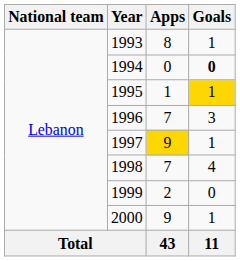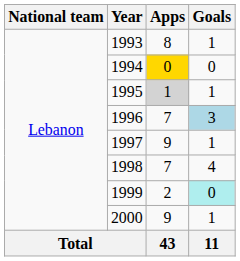(168, 67) no background -> (168, 67) gold background
(212, 67) bold -> (212, 67) normal
(168, 92) no background -> (168, 92) lightgrey background
(212, 92) gold background -> (212, 92) no background
(212, 117) no background -> (212, 117) lightblue background
(168, 142) gold background -> (168, 142) no background
(212, 192) no background -> (212, 192) paleturquoise background
